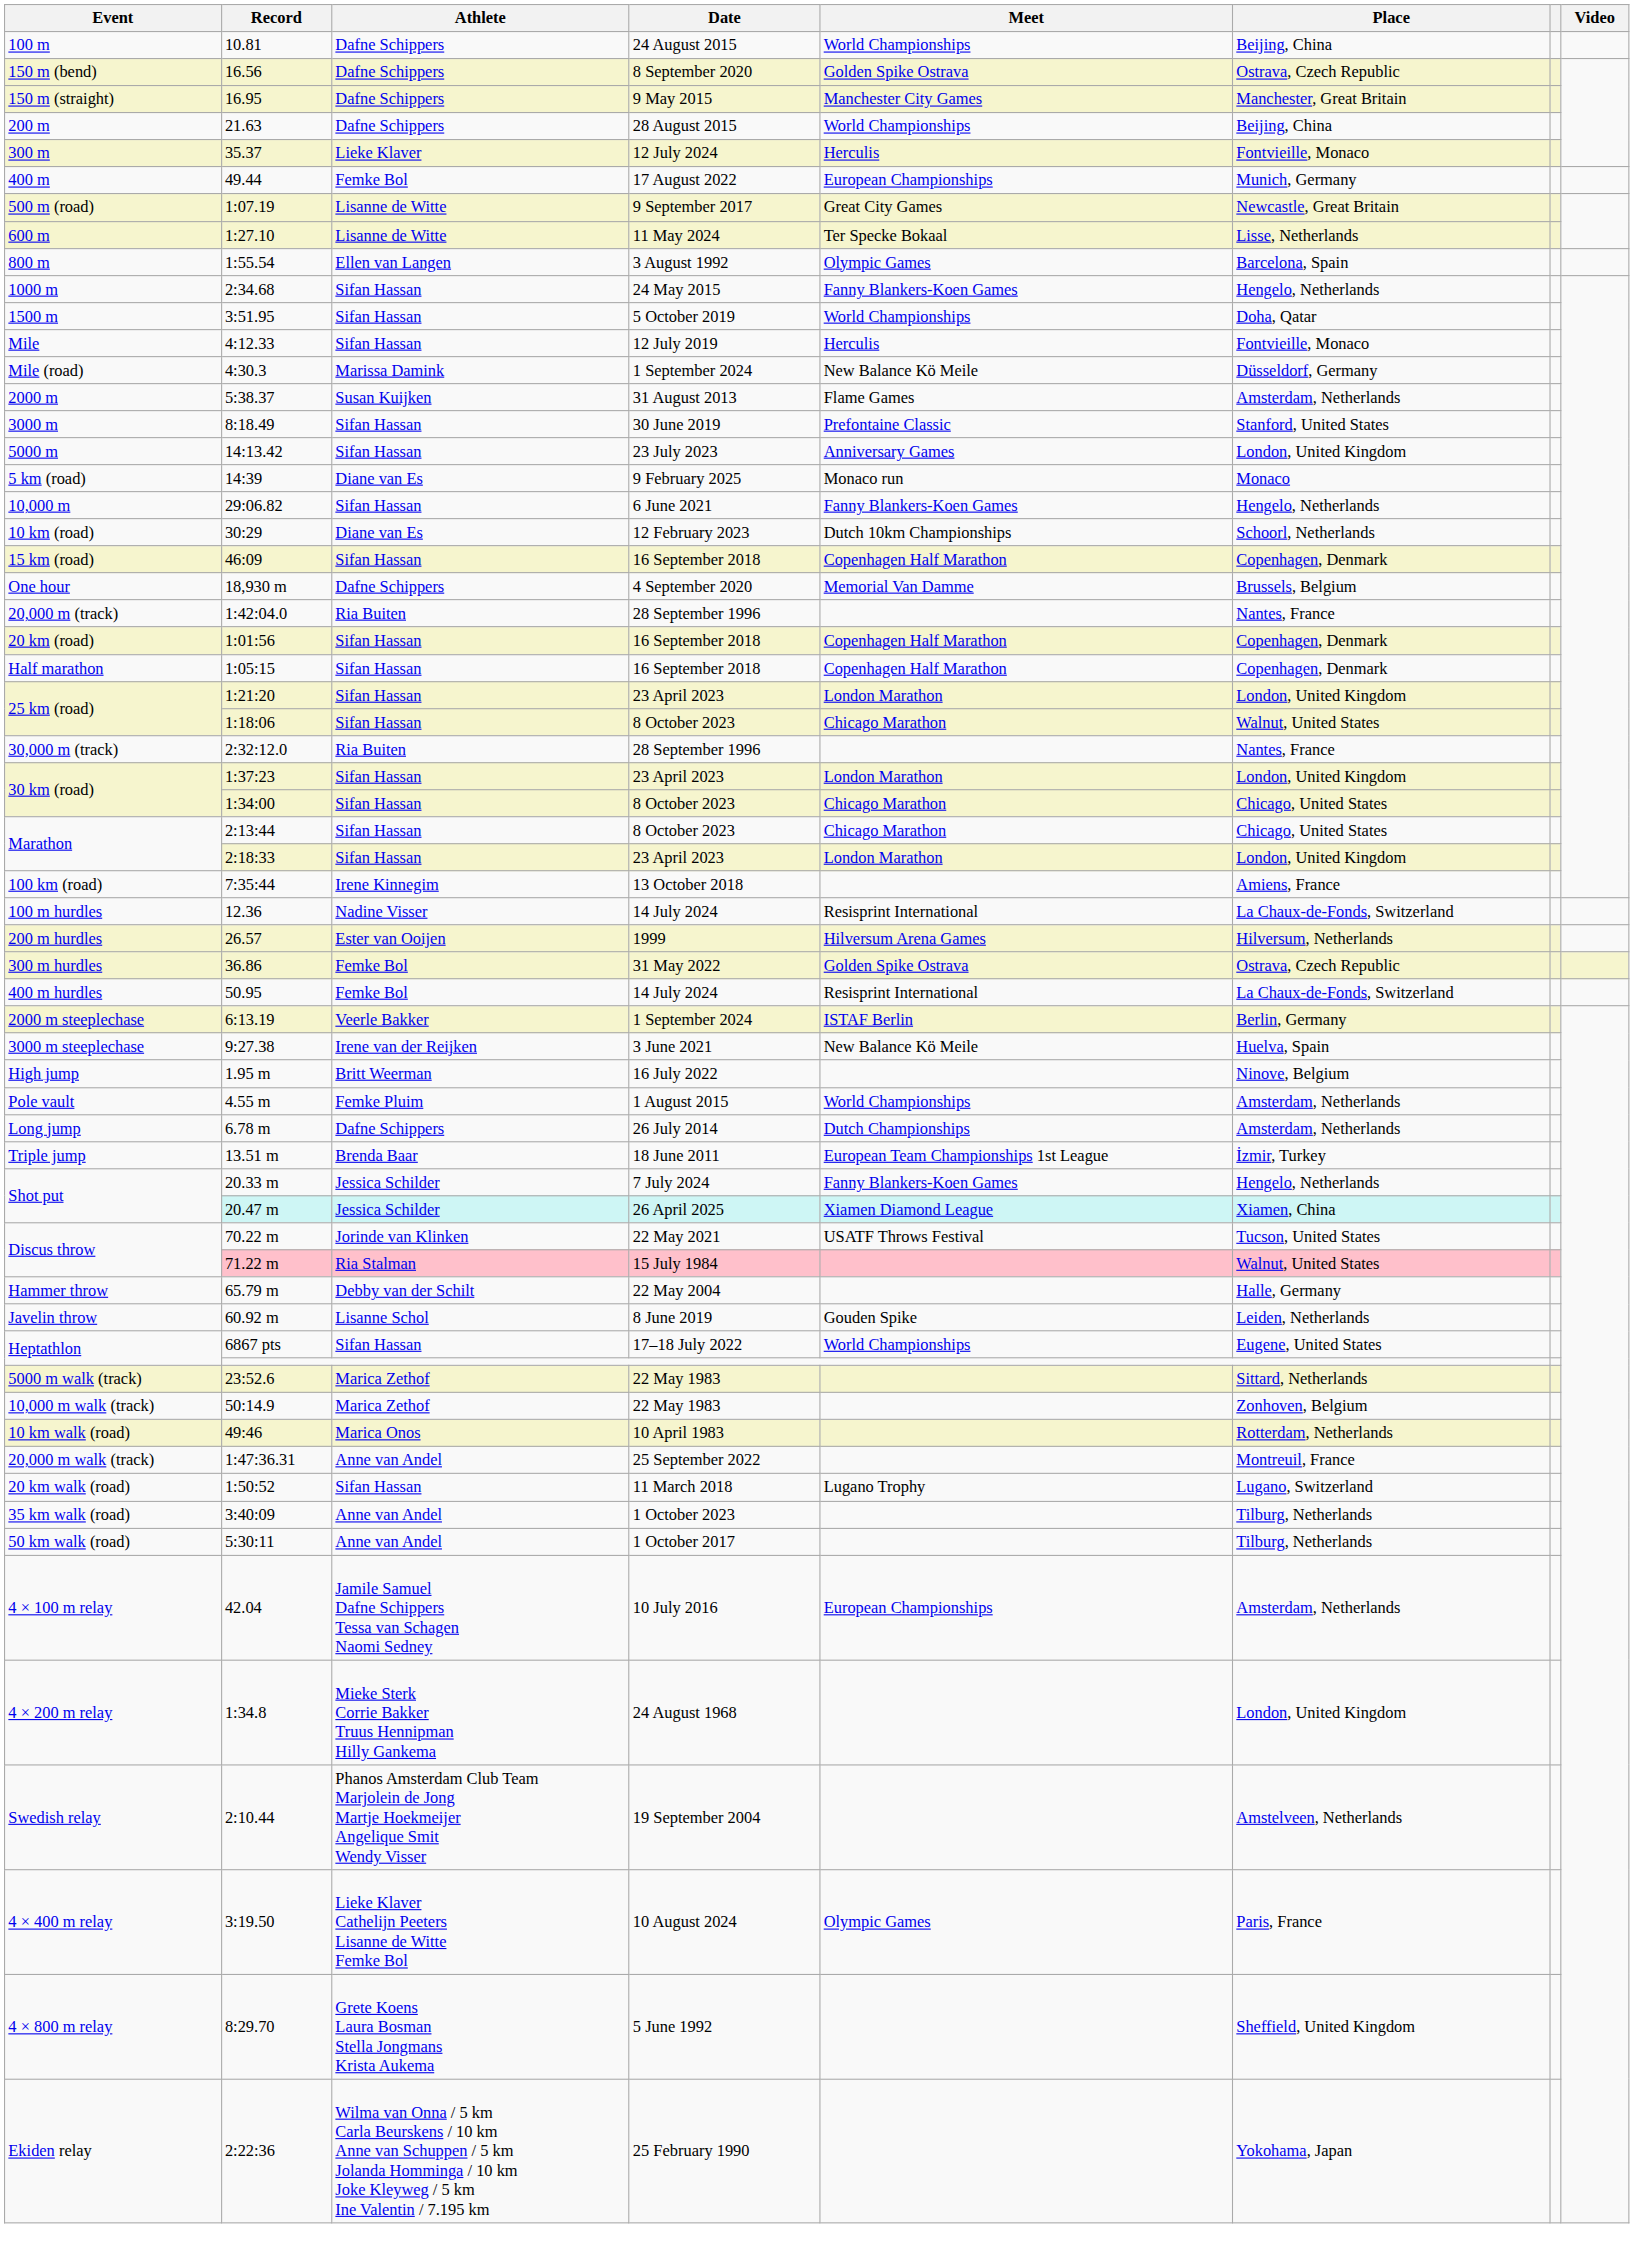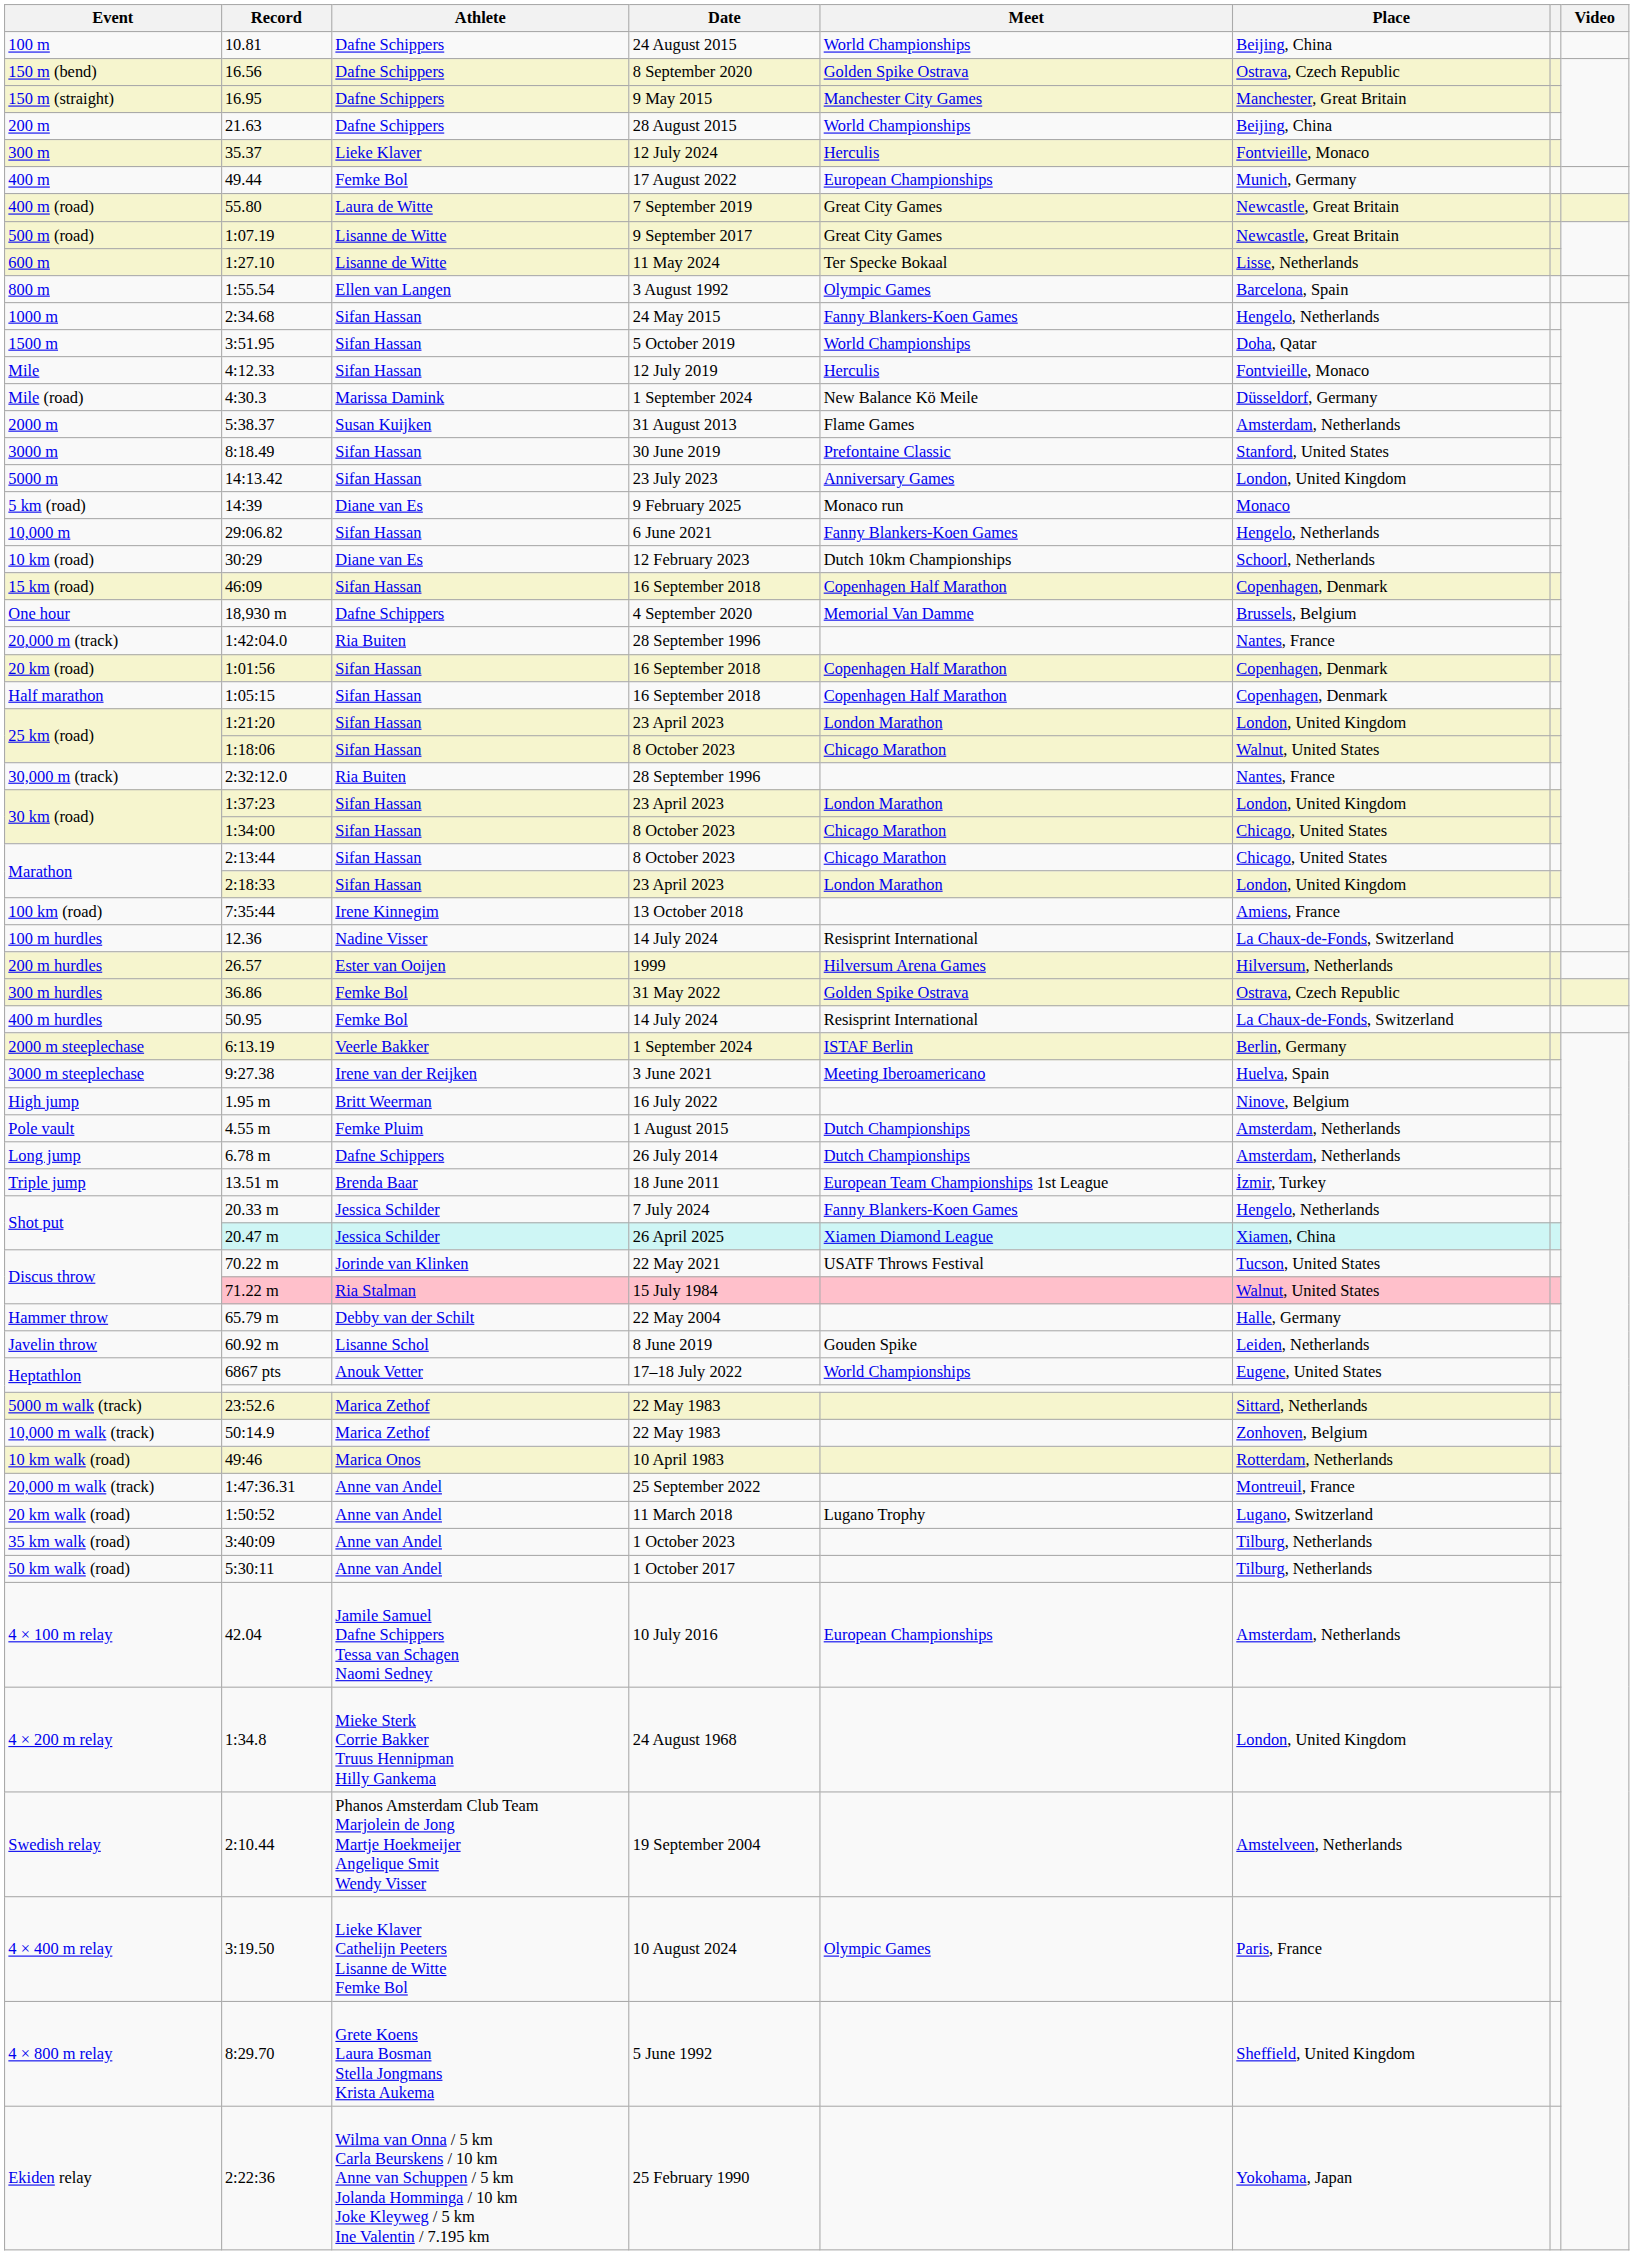+ row: (51, 207)
(901, 1046) New Balance Kö Meile -> (905, 1073) Meeting Iberoamericano
(897, 1100) World Championships -> (897, 1127) Dutch Championships
(378, 1344) Sifan Hassan -> (379, 1371) Anouk Vetter
(378, 1487) Sifan Hassan -> (389, 1514) Anne van Andel
